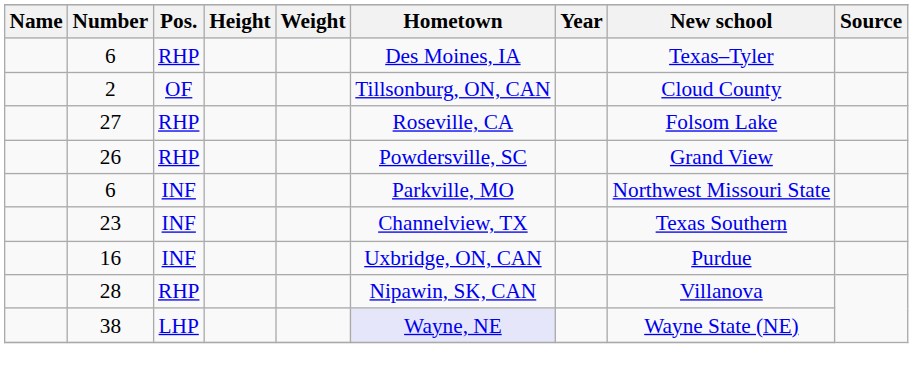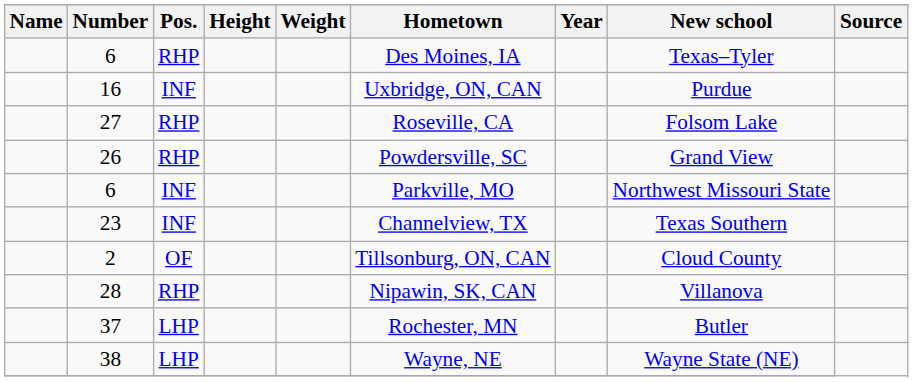rows swapped: (110, 88) <-> (110, 257)
+ row: (110, 325)
(453, 325) lavender background -> (453, 358) no background
